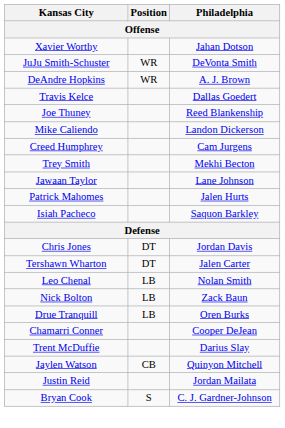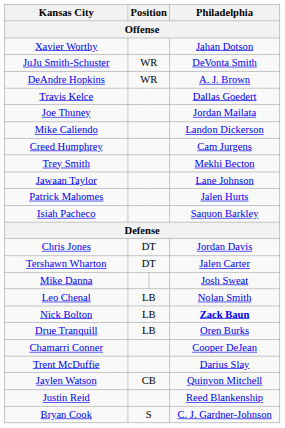(225, 113) Reed Blankenship -> (225, 113) Jordan Mailata
+ row: (66, 280)
(225, 297) normal -> (225, 314) bold
(225, 381) Jordan Mailata -> (225, 398) Reed Blankenship
